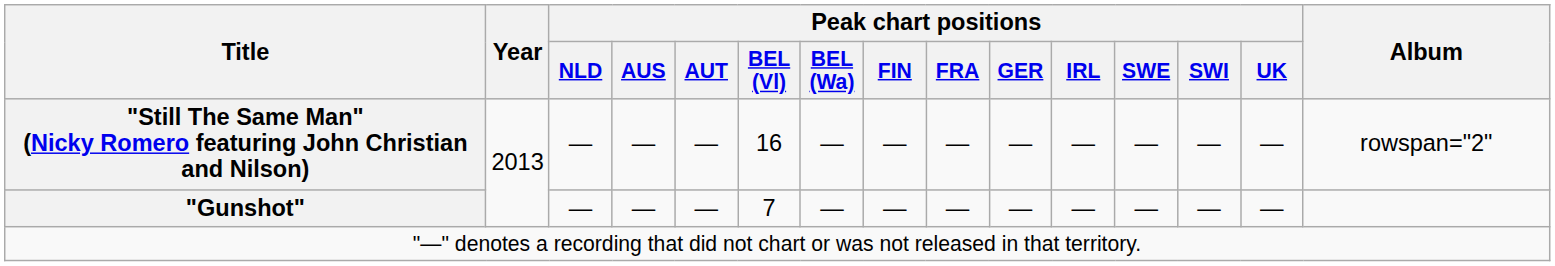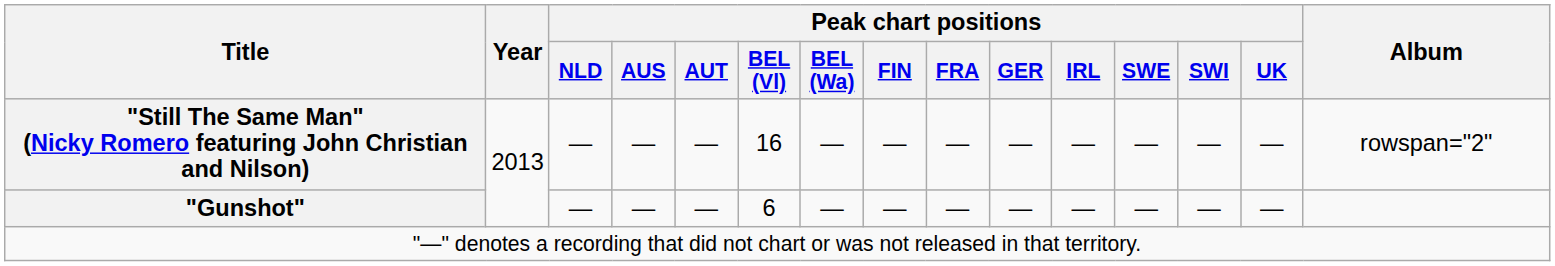(769, 207) 7 -> (769, 207) 6
